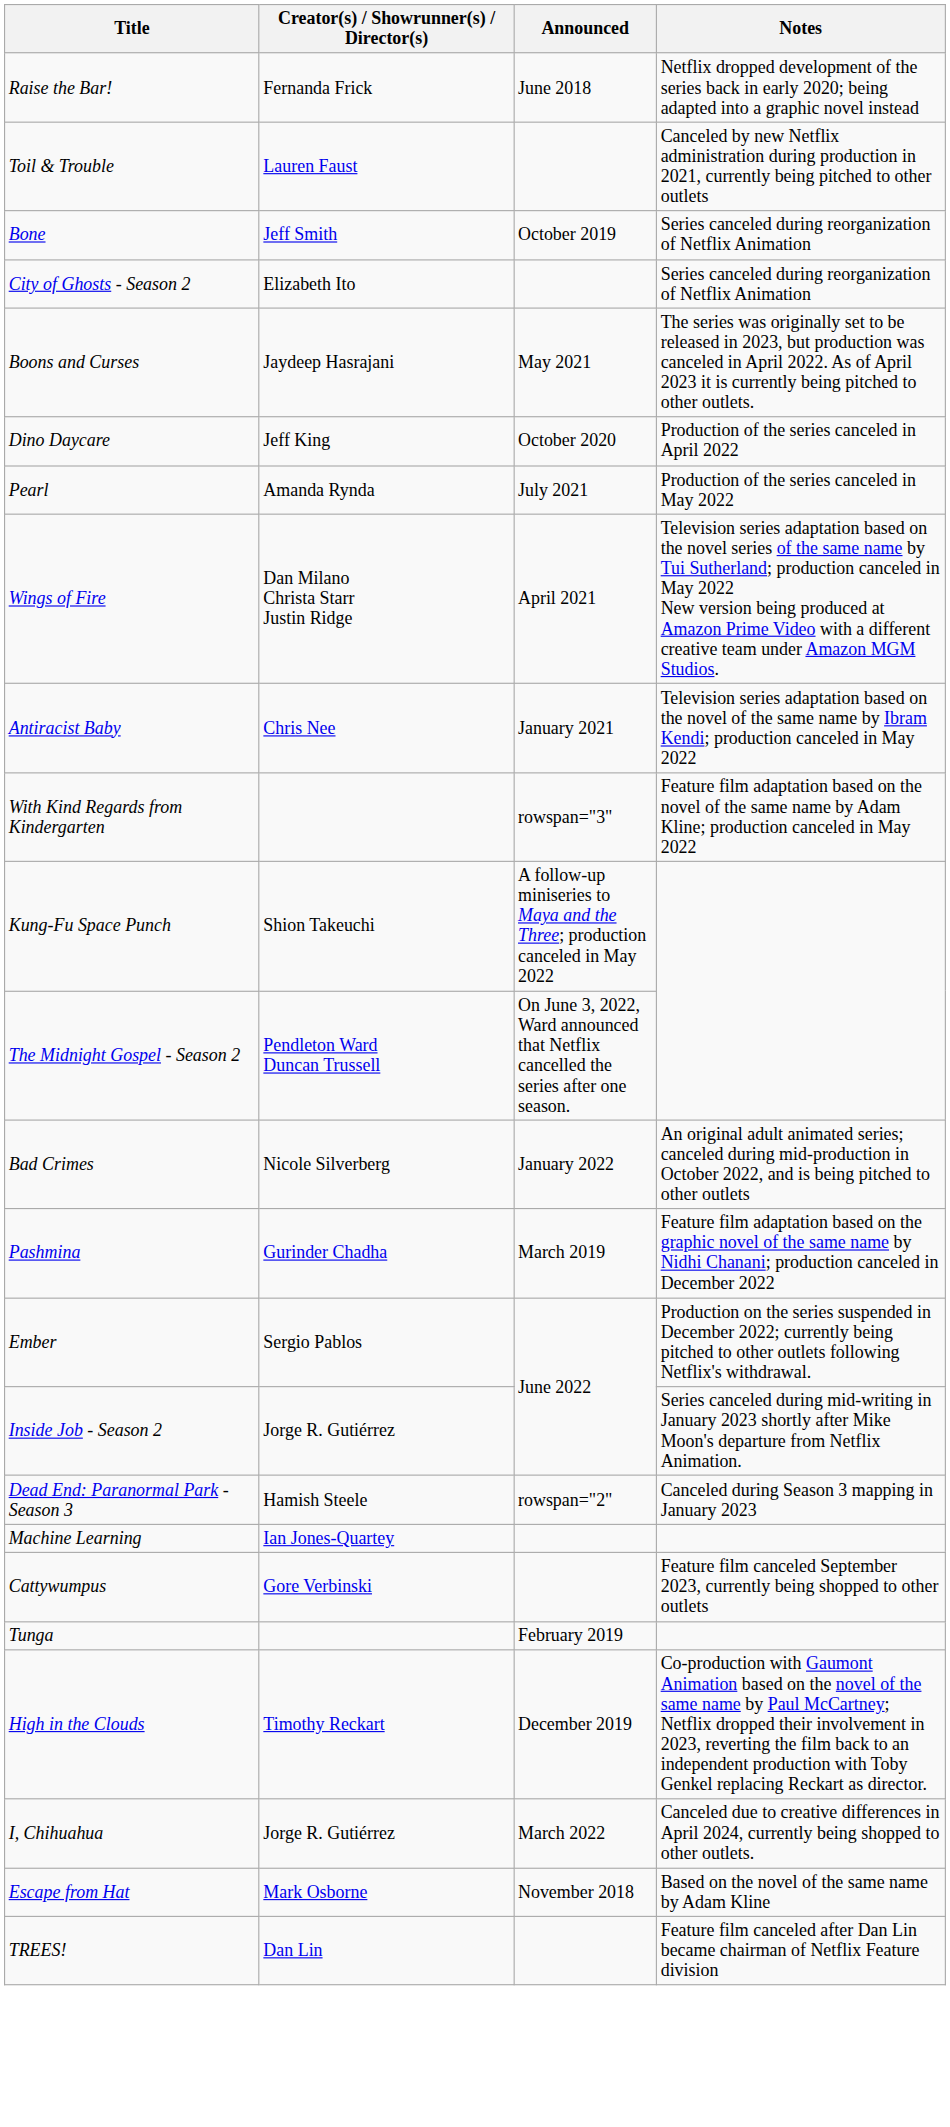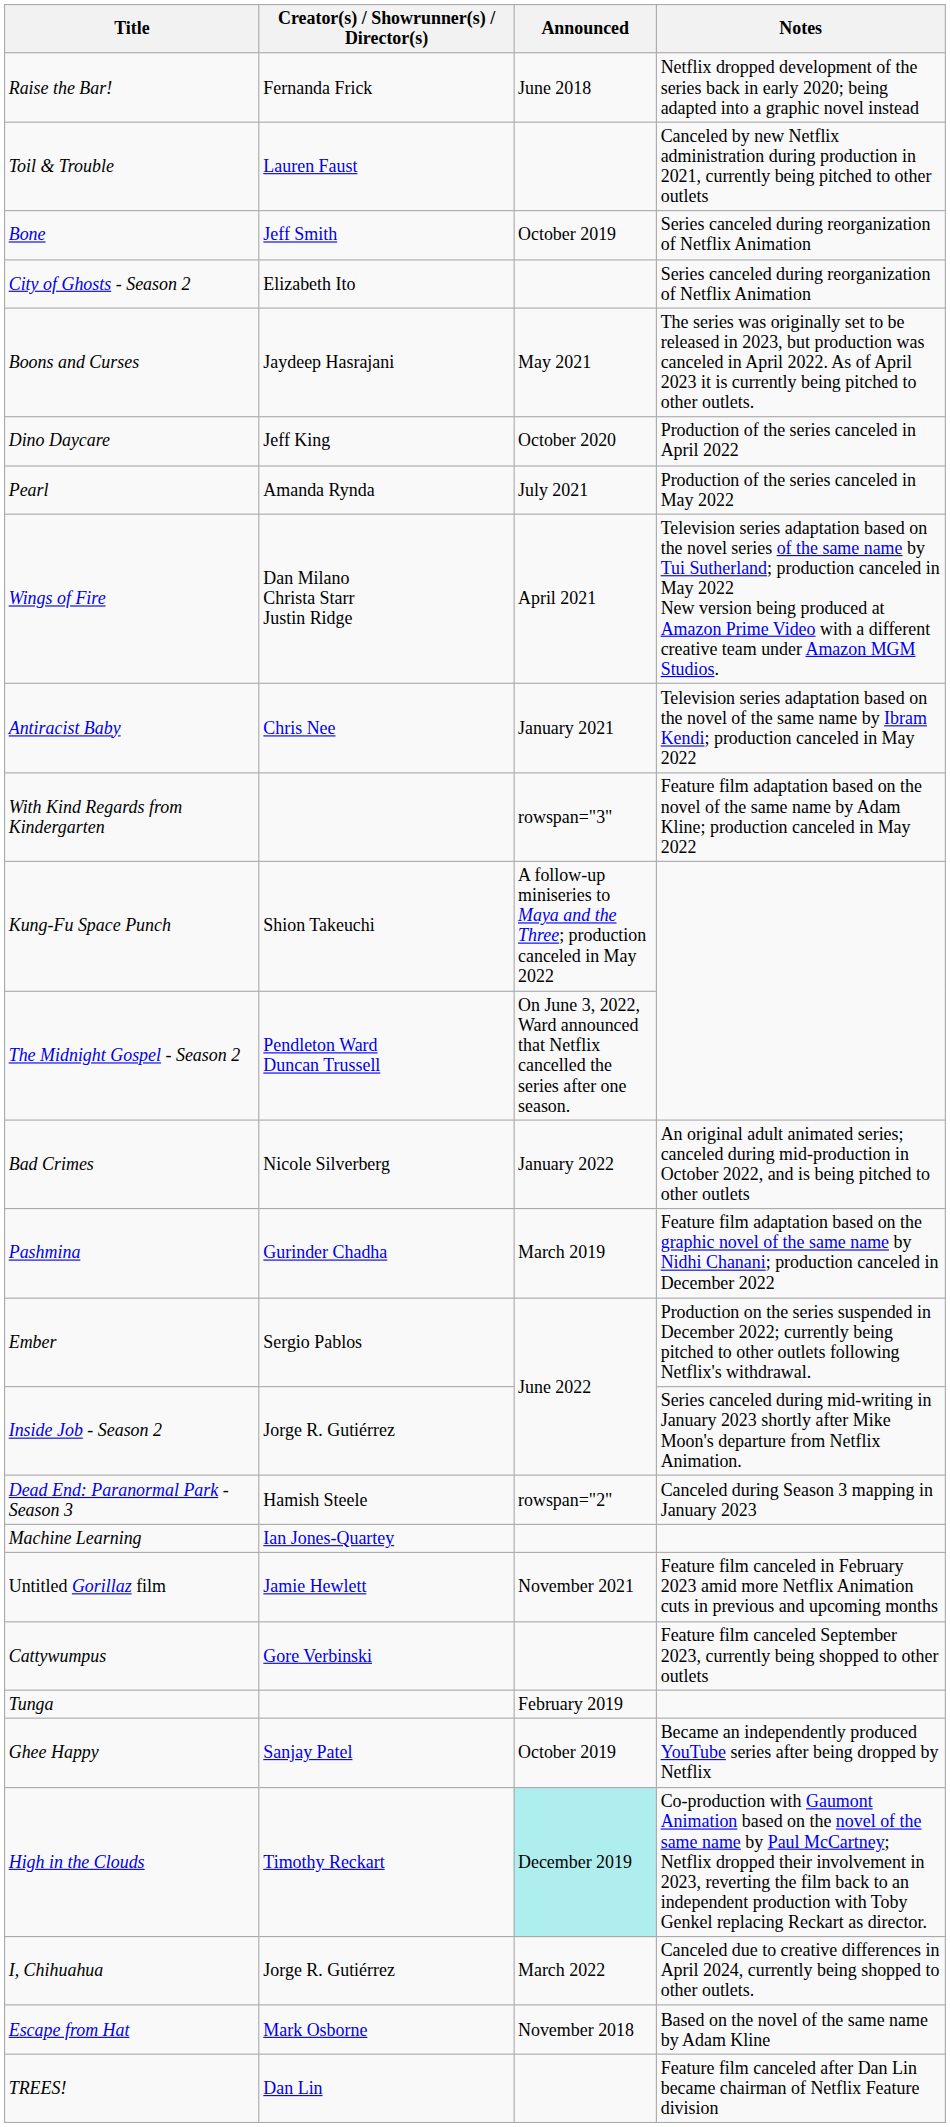+ row: (87, 1586)
+ row: (54, 1752)
(575, 1724) no background -> (575, 1861) paleturquoise background
